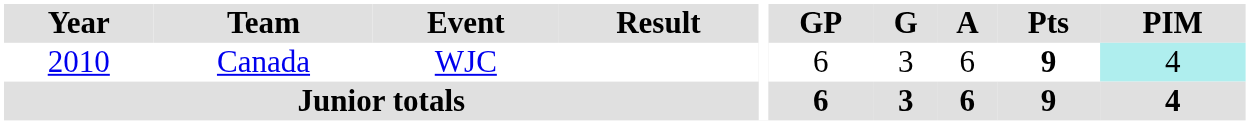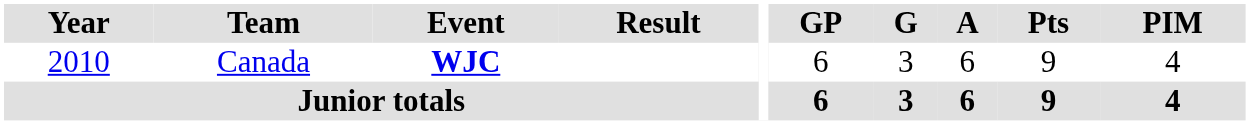(466, 61) normal -> (466, 61) bold
(1048, 61) bold -> (1048, 61) normal
(1173, 61) paleturquoise background -> (1173, 61) no background
